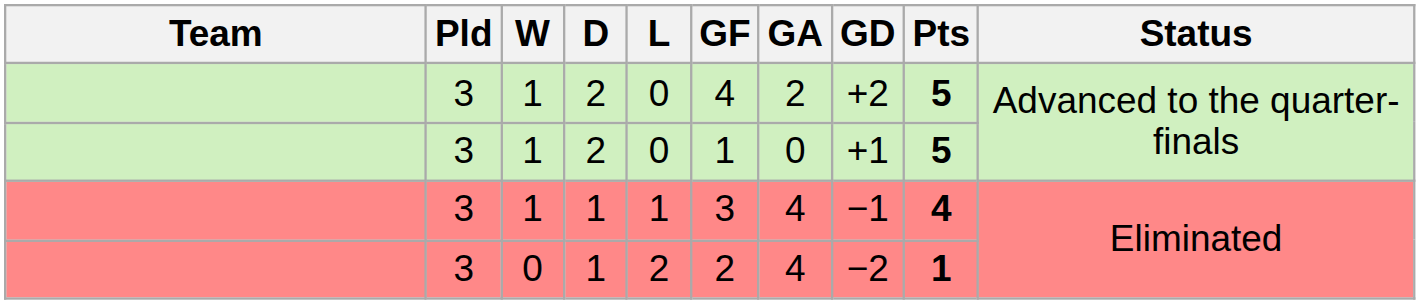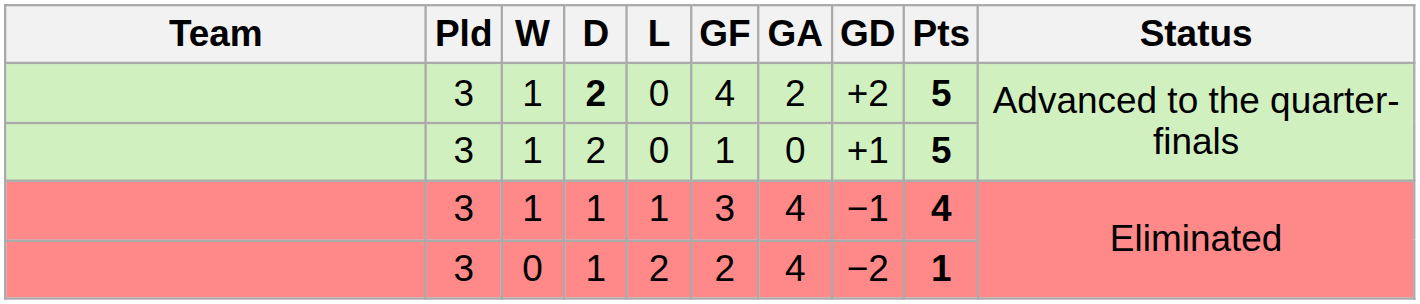(596, 92) normal -> (596, 92) bold
